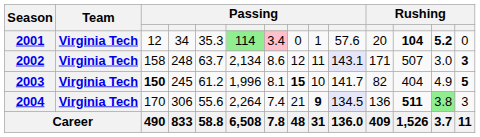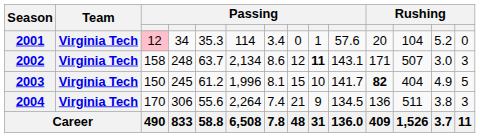(155, 40) no background -> (155, 40) pink background
(245, 40) lightgreen background -> (245, 40) no background
(276, 40) pink background -> (276, 40) no background
(412, 40) bold -> (412, 40) normal
(443, 40) bold -> (443, 40) normal
(318, 61) normal -> (318, 61) bold
(347, 61) lavender background -> (347, 61) no background
(465, 61) bold -> (465, 61) normal
(155, 81) bold -> (155, 81) normal
(298, 81) bold -> (298, 81) normal
(380, 81) normal -> (380, 81) bold
(465, 81) bold -> (465, 81) normal
(318, 101) bold -> (318, 101) normal
(347, 101) lavender background -> (347, 101) no background
(412, 101) bold -> (412, 101) normal
(443, 101) lightgreen background -> (443, 101) no background
